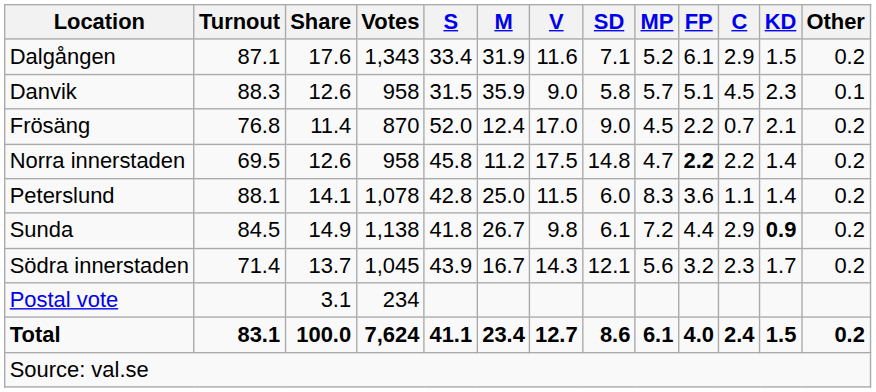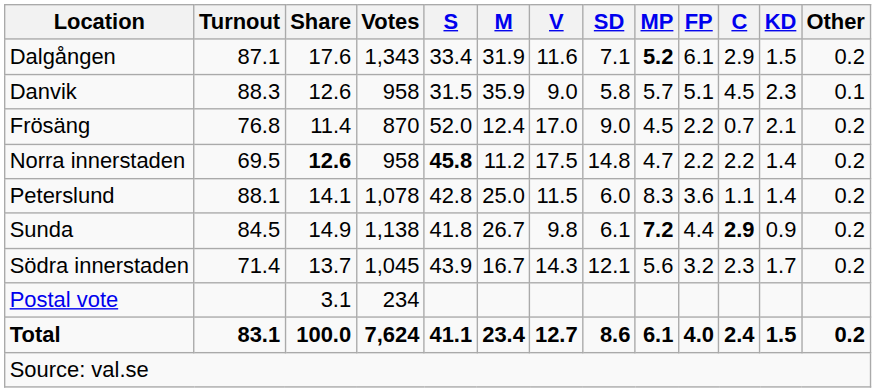(658, 56) normal -> (658, 56) bold
(330, 160) normal -> (330, 160) bold
(451, 160) normal -> (451, 160) bold
(699, 160) bold -> (699, 160) normal
(658, 230) normal -> (658, 230) bold
(739, 230) normal -> (739, 230) bold
(781, 230) bold -> (781, 230) normal
